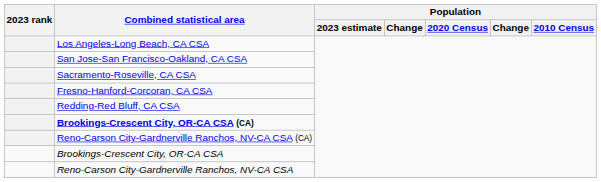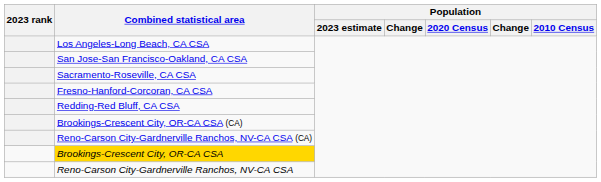(155, 122) bold -> (150, 122) normal
(140, 153) no background -> (140, 153) gold background
